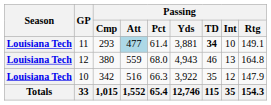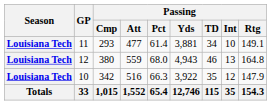(134, 44) lightblue background -> (134, 44) no background
(212, 44) bold -> (212, 44) normal
